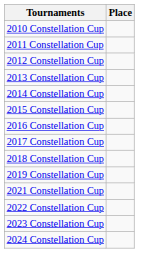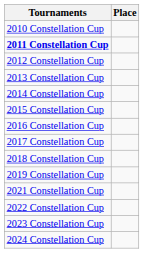(55, 45) normal -> (58, 45) bold
